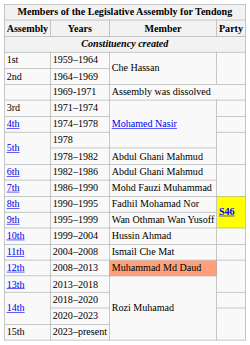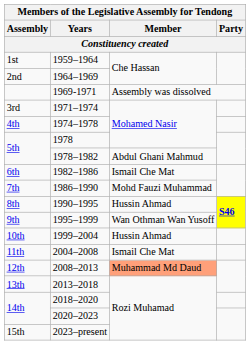(157, 172) Abdul Ghani Mahmud -> (143, 172) Ismail Che Mat
(155, 204) Fadhil Mohamad Nor -> (142, 204) Hussin Ahmad
